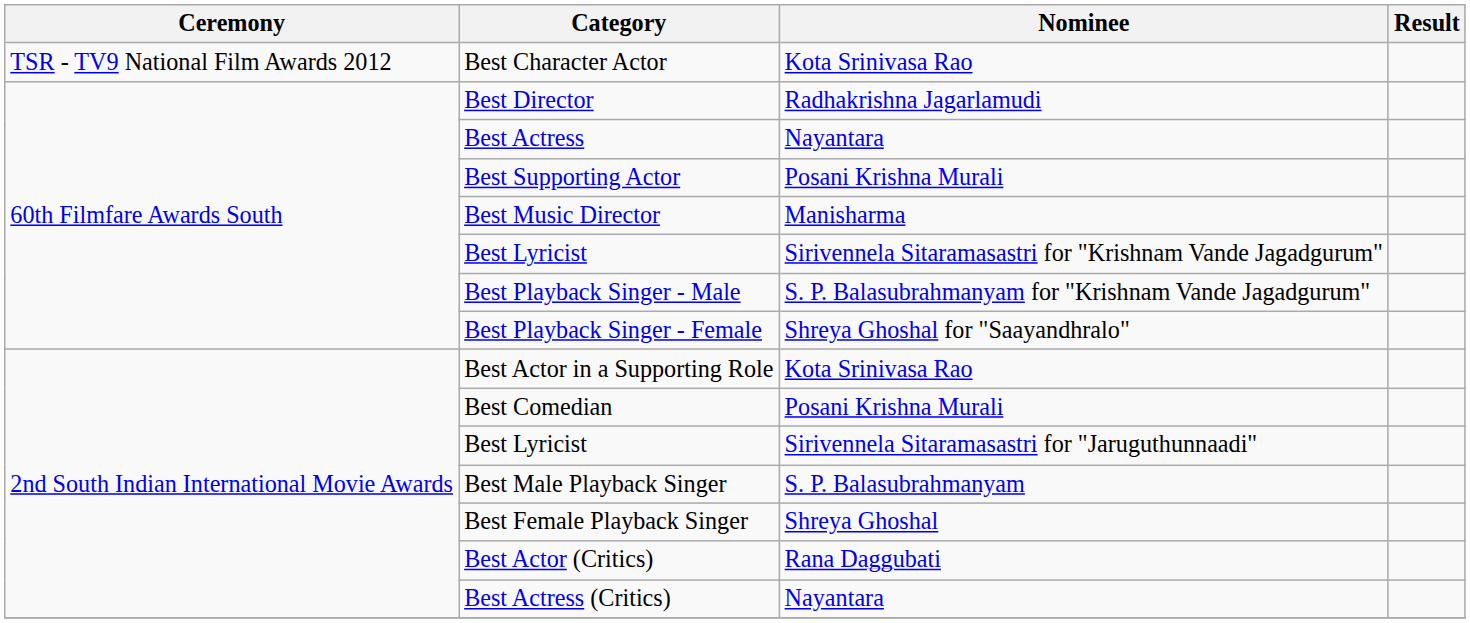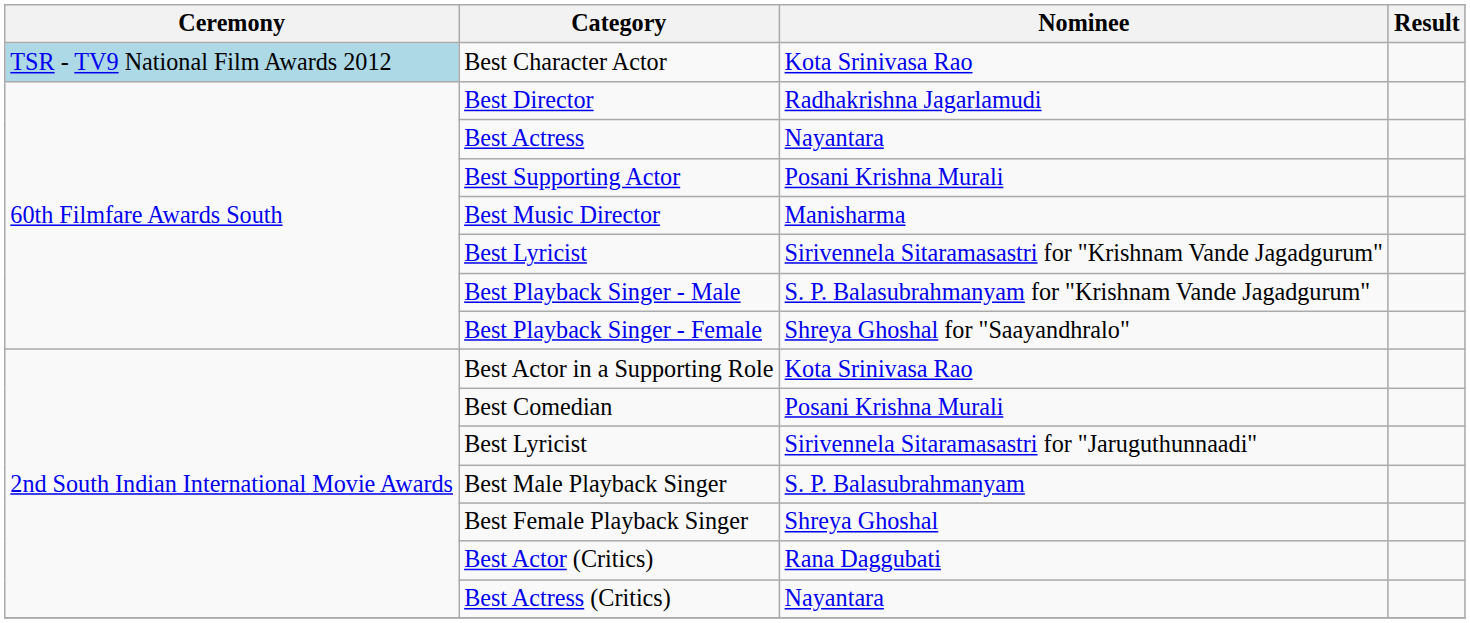(201, 61) no background -> (201, 61) lightblue background
